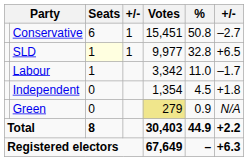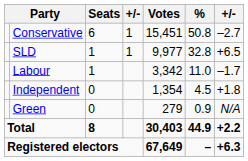(92, 52) lightyellow background -> (92, 52) no background
(172, 109) khaki background -> (172, 109) no background
